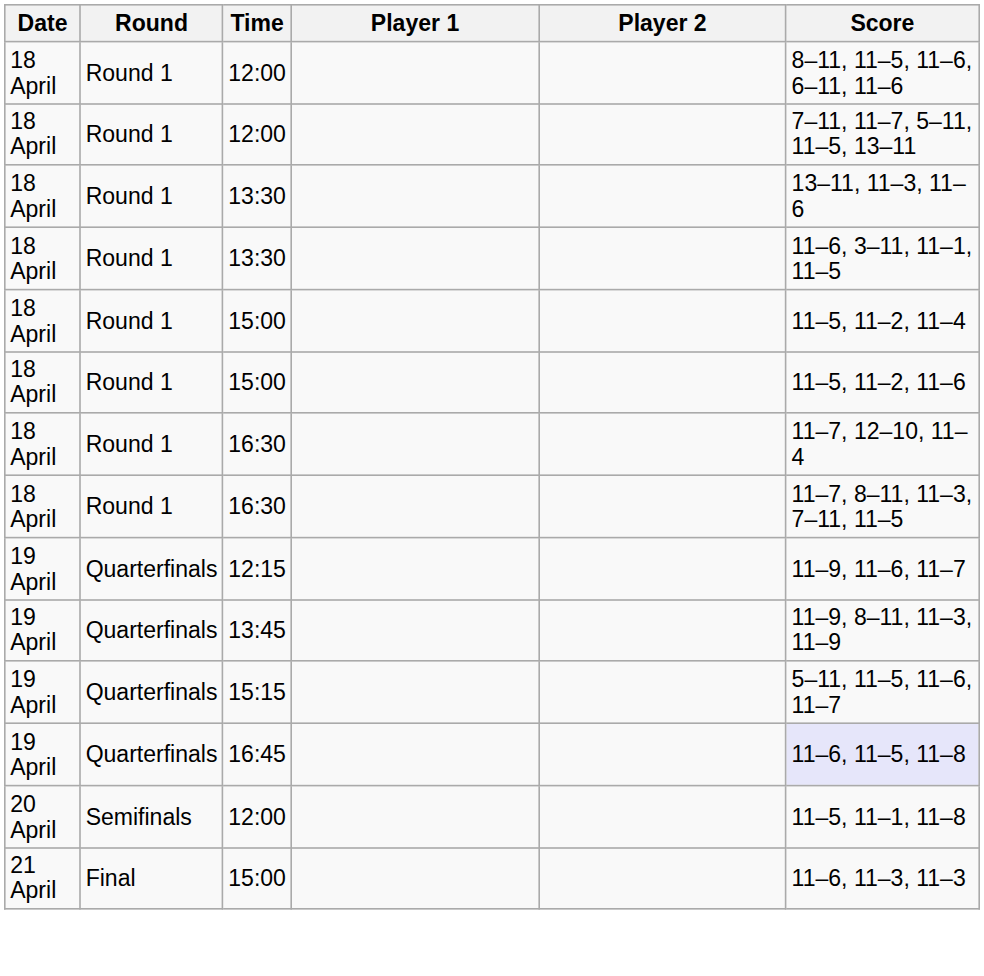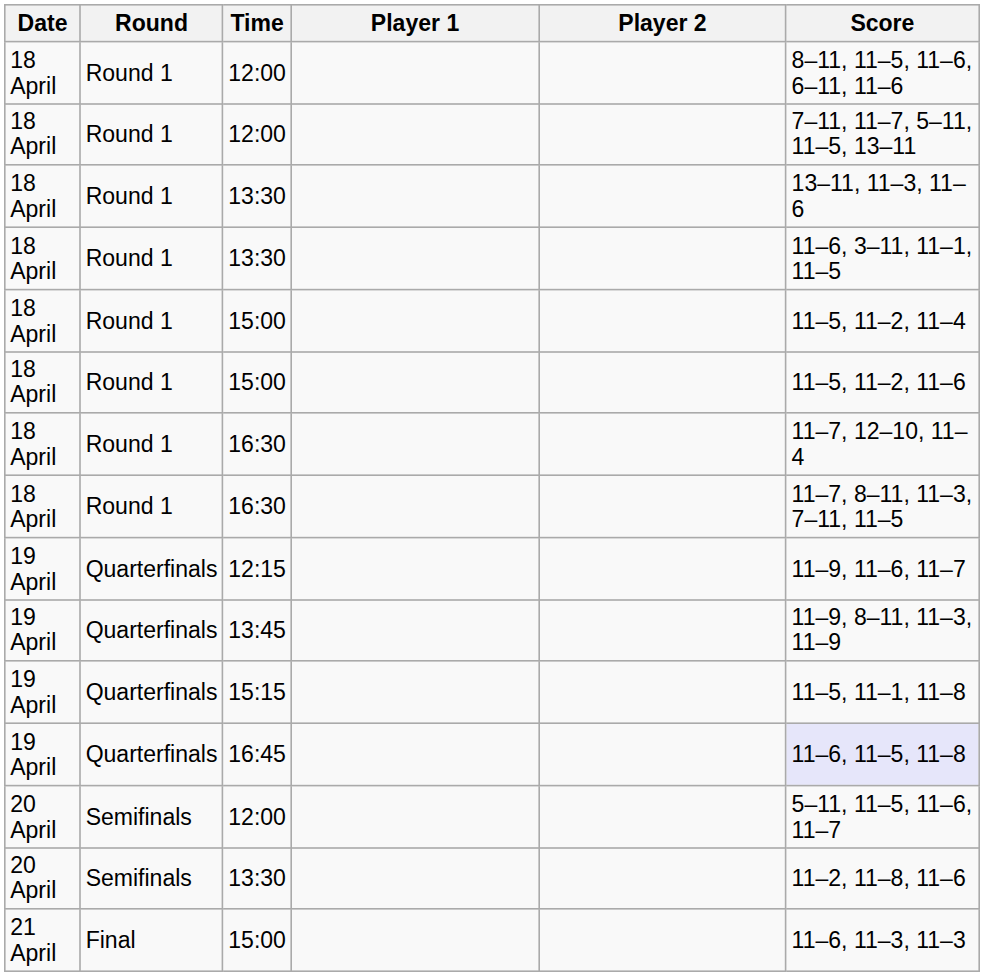(882, 693) 5–11, 11–5, 11–6, 11–7 -> (879, 693) 11–5, 11–1, 11–8
(879, 817) 11–5, 11–1, 11–8 -> (882, 817) 5–11, 11–5, 11–6, 11–7
+ row: (33, 879)
